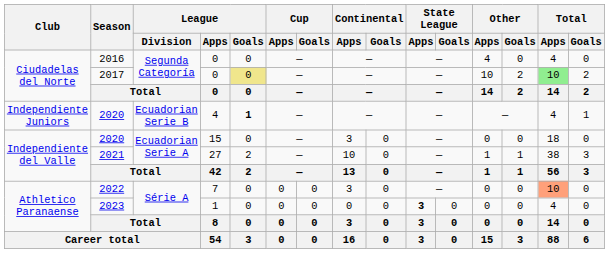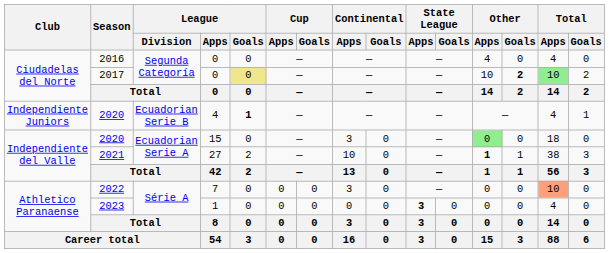(520, 76) normal -> (520, 76) bold
(487, 139) no background -> (487, 139) lightgreen background
(487, 156) normal -> (487, 156) bold
